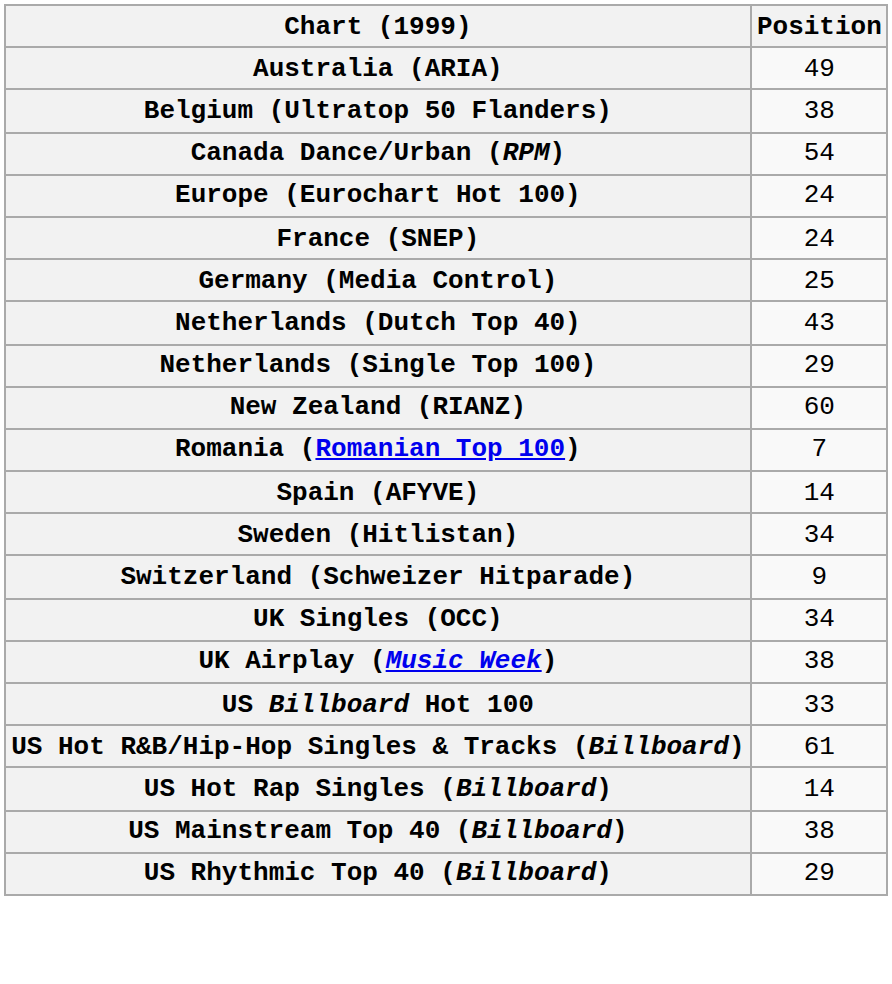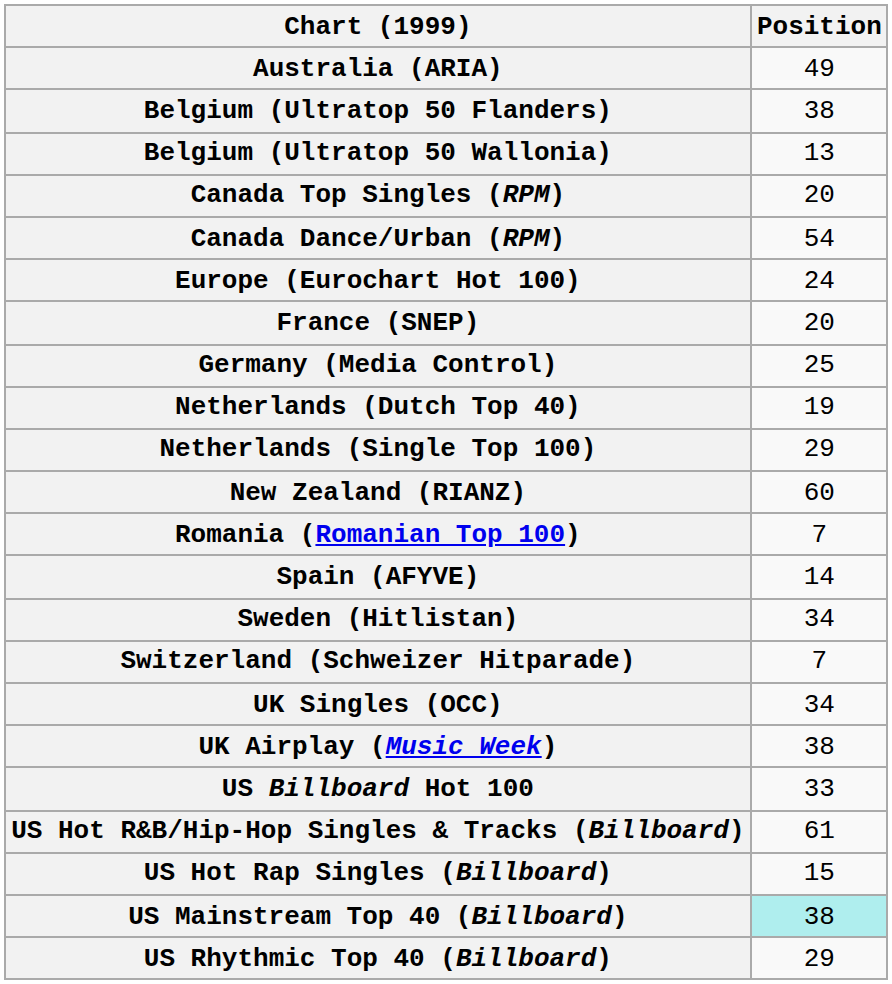+ row: (378, 153)
+ row: (378, 196)
(819, 238) 24 -> (819, 323) 20
(819, 323) 43 -> (819, 408) 19
(819, 577) 9 -> (819, 662) 7
(819, 789) 14 -> (819, 874) 15
(819, 831) no background -> (819, 916) paleturquoise background
